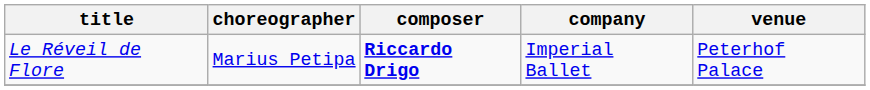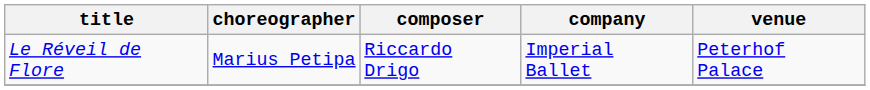(408, 60) bold -> (408, 60) normal
